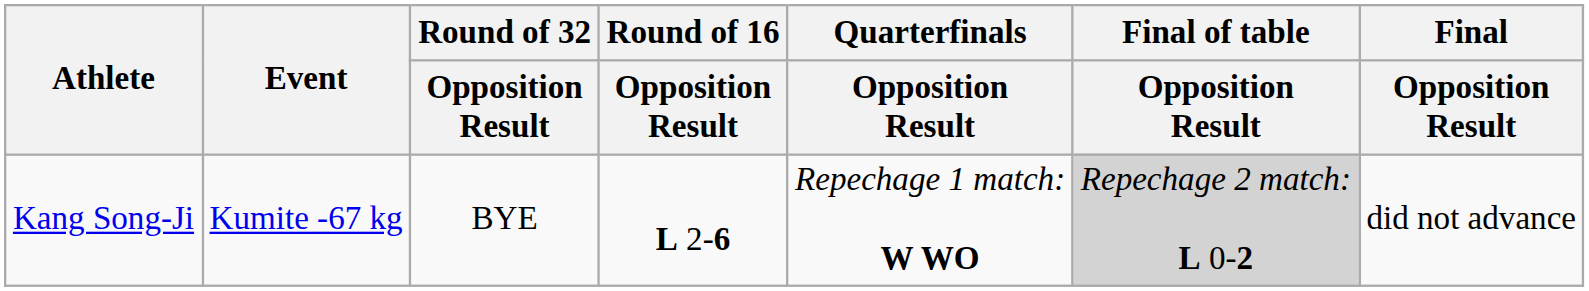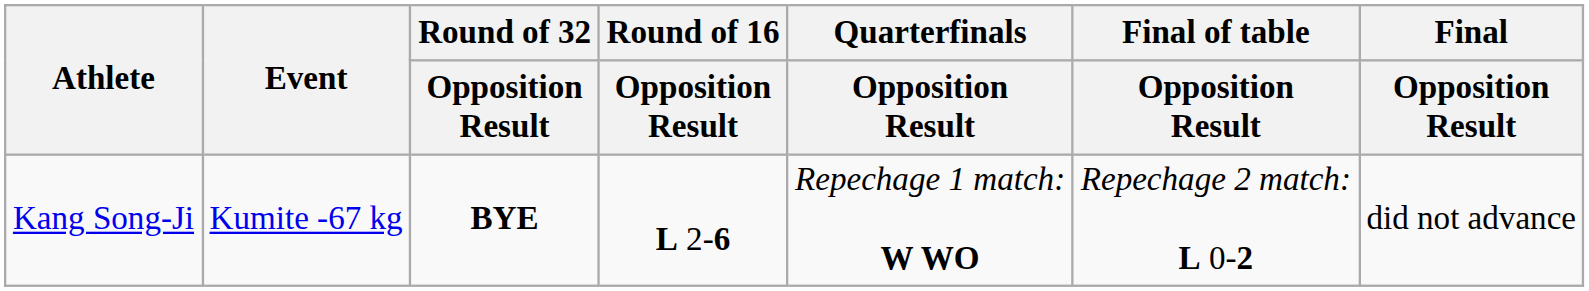(505, 219) normal -> (505, 219) bold
(1216, 219) lightgrey background -> (1216, 219) no background
